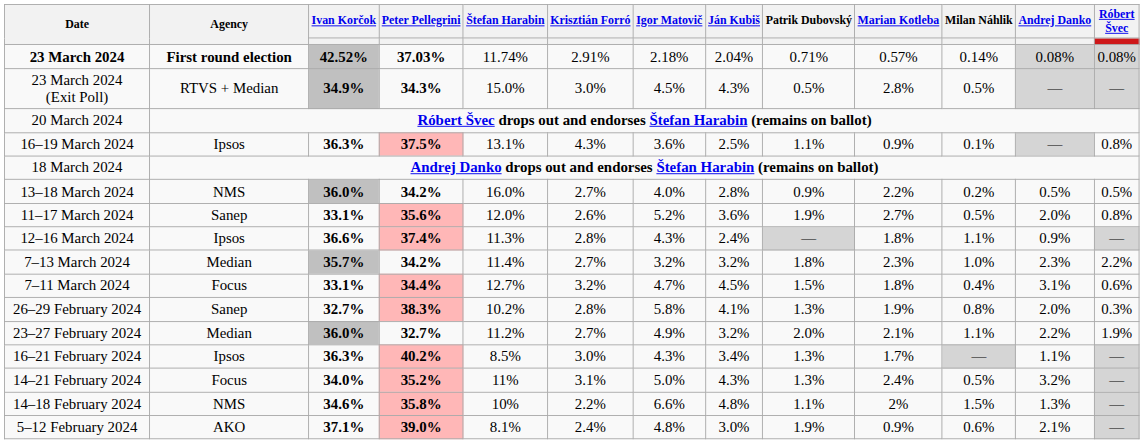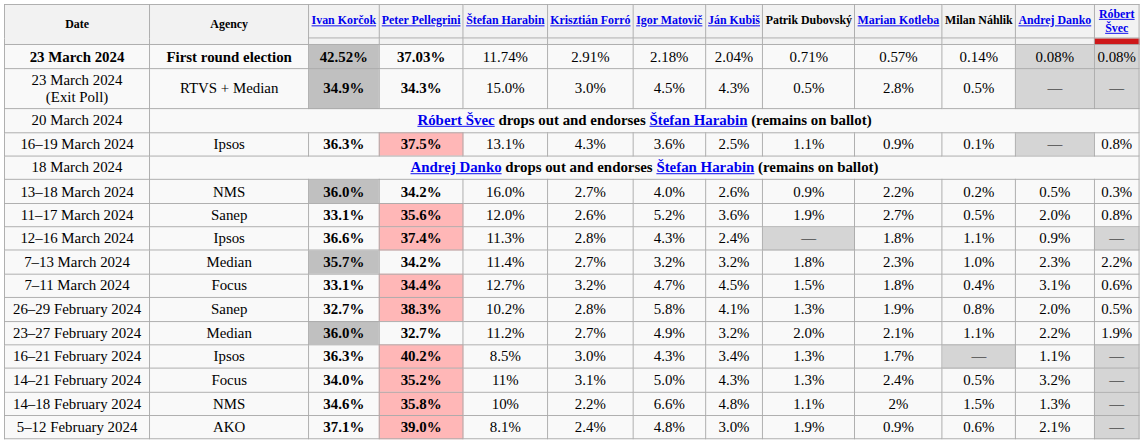(734, 191) 2.8% -> (734, 191) 2.6%
(1117, 191) 0.5% -> (1117, 191) 0.3%
(1117, 309) 0.3% -> (1117, 309) 0.5%
